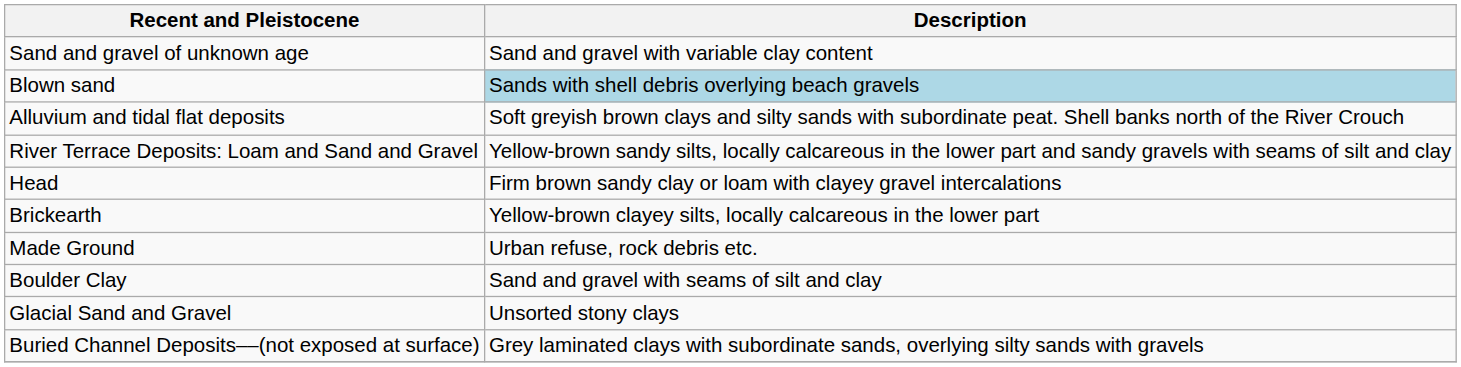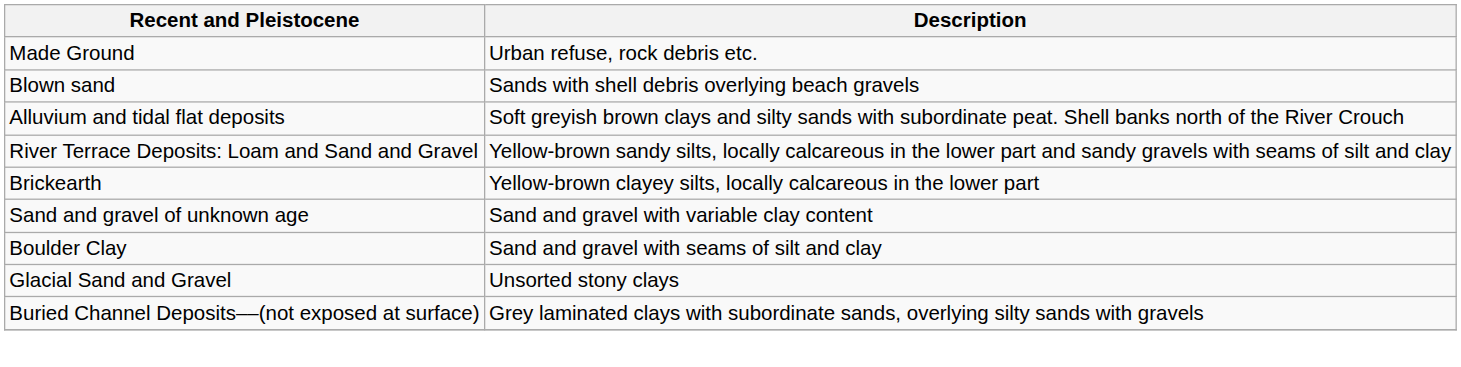rows swapped: (72, 248) <-> (159, 53)
(704, 85) lightblue background -> (704, 85) no background
- row: (34, 183)
